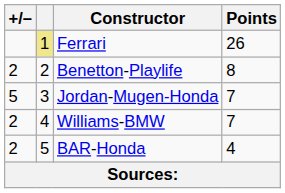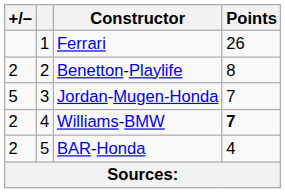(45, 43) khaki background -> (45, 43) no background
(231, 122) normal -> (231, 122) bold
